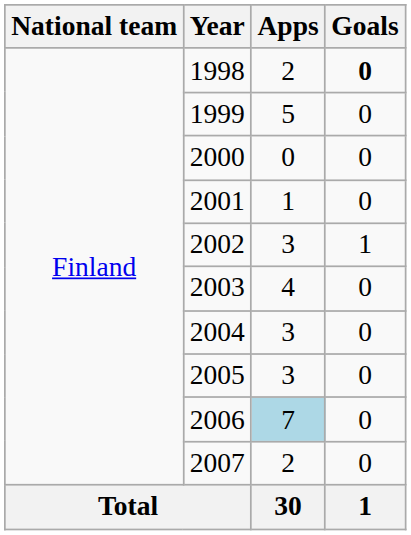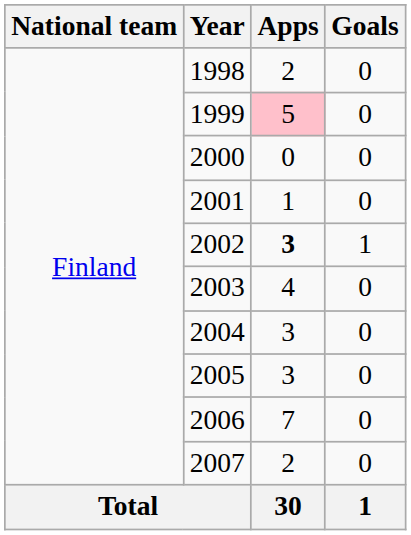(365, 69) bold -> (365, 69) normal
(288, 113) no background -> (288, 113) pink background
(288, 244) normal -> (288, 244) bold
(288, 419) lightblue background -> (288, 419) no background
